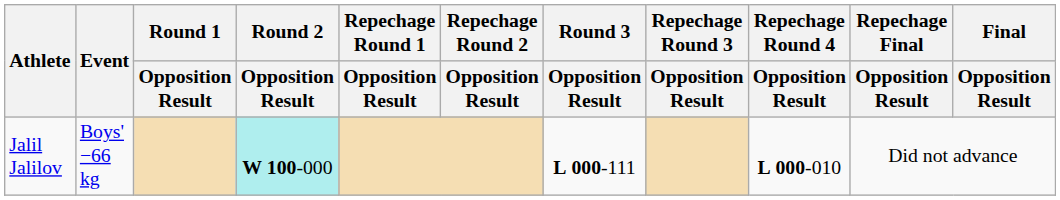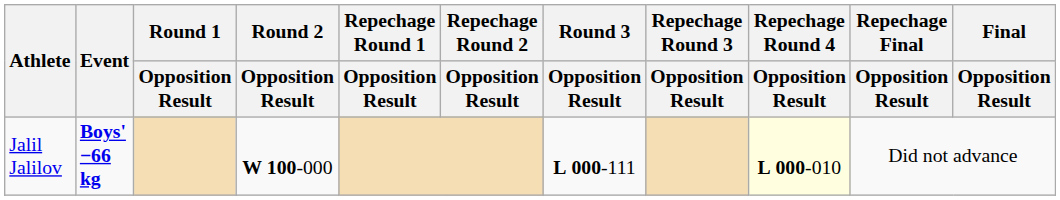(102, 156) normal -> (103, 156) bold
(287, 167) paleturquoise background -> (287, 167) no background
(799, 167) no background -> (799, 167) lightyellow background
